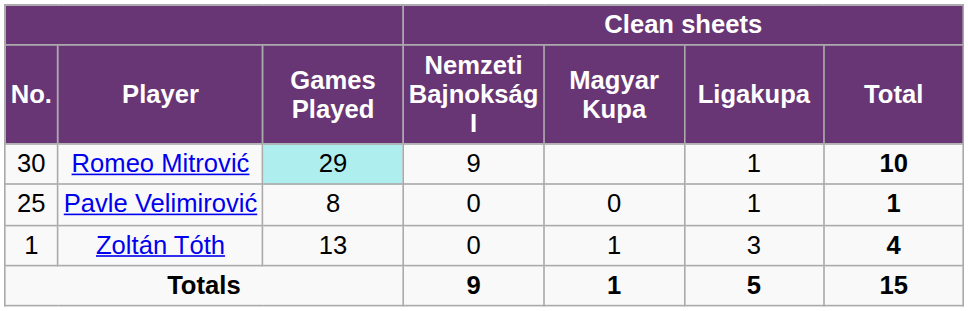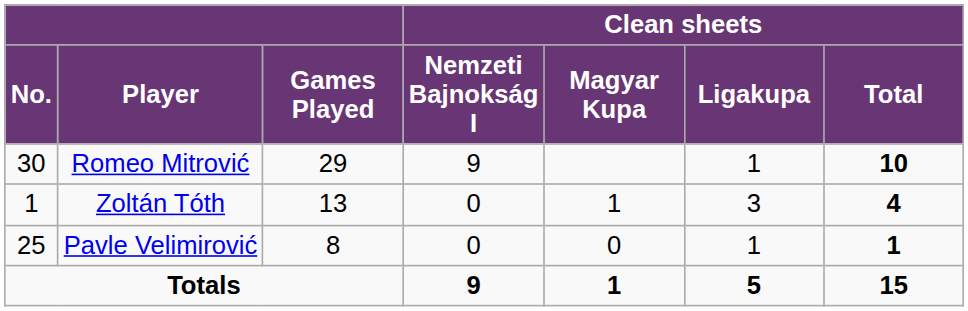(333, 163) paleturquoise background -> (333, 163) no background
rows swapped: (160, 244) <-> (160, 204)
